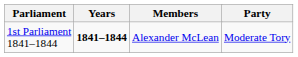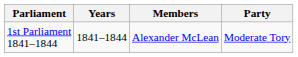(102, 37) bold -> (102, 37) normal
